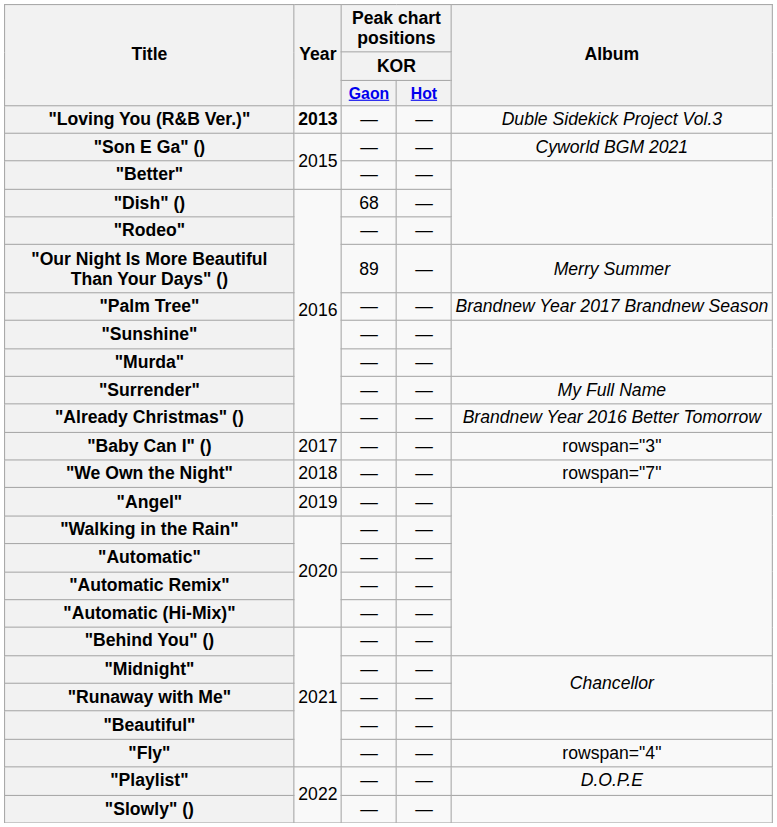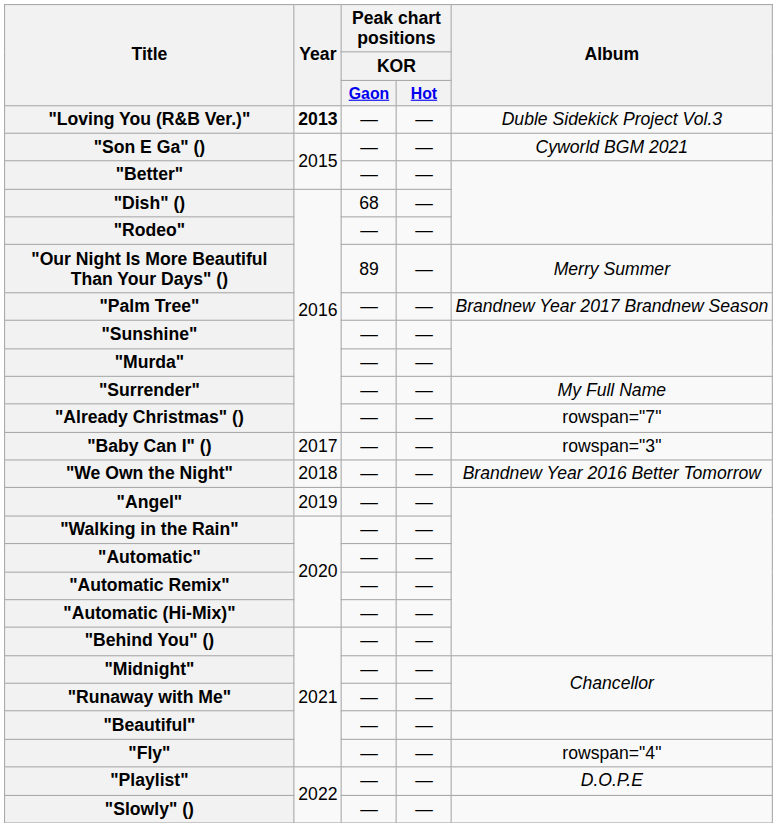(612, 418) Brandnew Year 2016 Better Tomorrow -> (612, 418) rowspan="7"
(612, 473) rowspan="7" -> (612, 473) Brandnew Year 2016 Better Tomorrow
